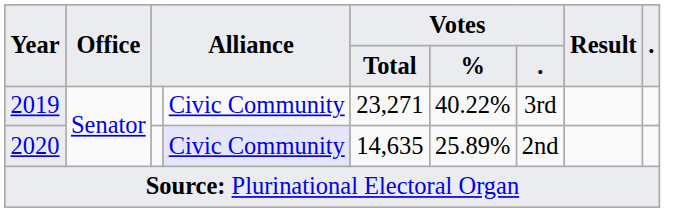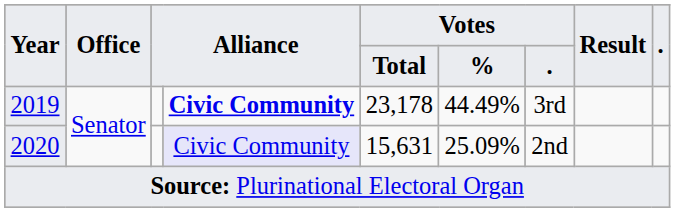(257, 105) normal -> (261, 105) bold
(390, 105) 23,271 -> (399, 105) 23,178
(473, 105) 40.22% -> (482, 105) 44.49%
(390, 146) 14,635 -> (399, 146) 15,631
(473, 146) 25.89% -> (482, 146) 25.09%
